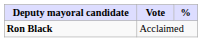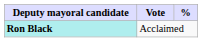(30, 28) no background -> (30, 28) paleturquoise background
